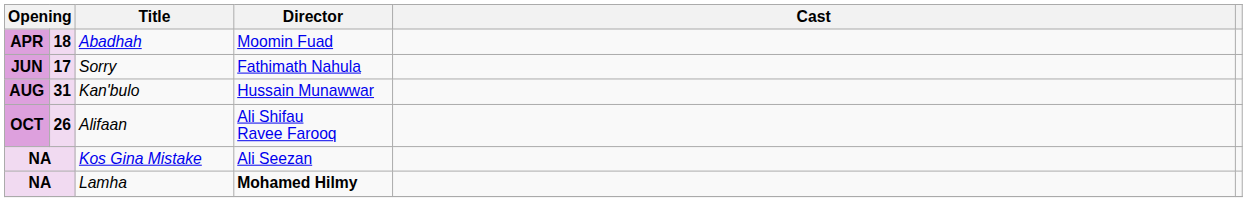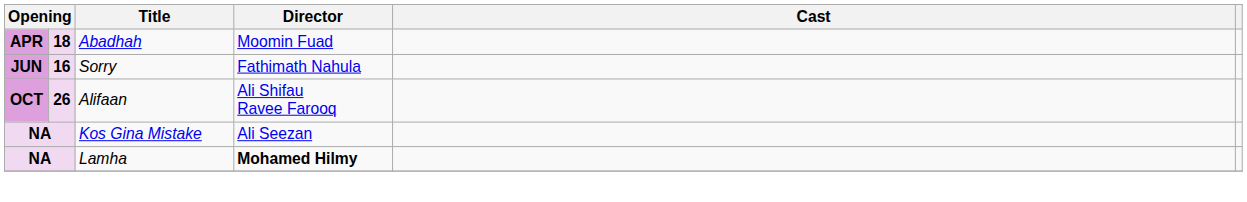(62, 66) 17 -> (62, 66) 16
- row: (109, 91)
